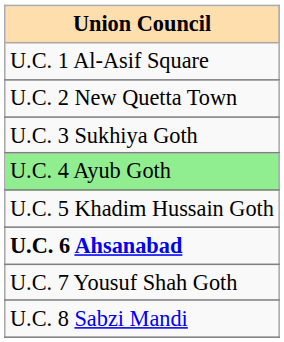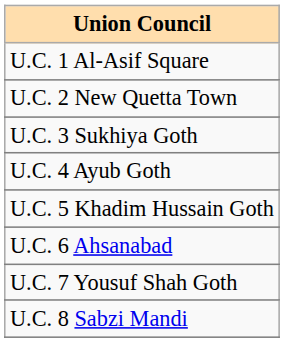(90, 171) lightgreen background -> (90, 171) no background
(96, 245) bold -> (91, 245) normal
